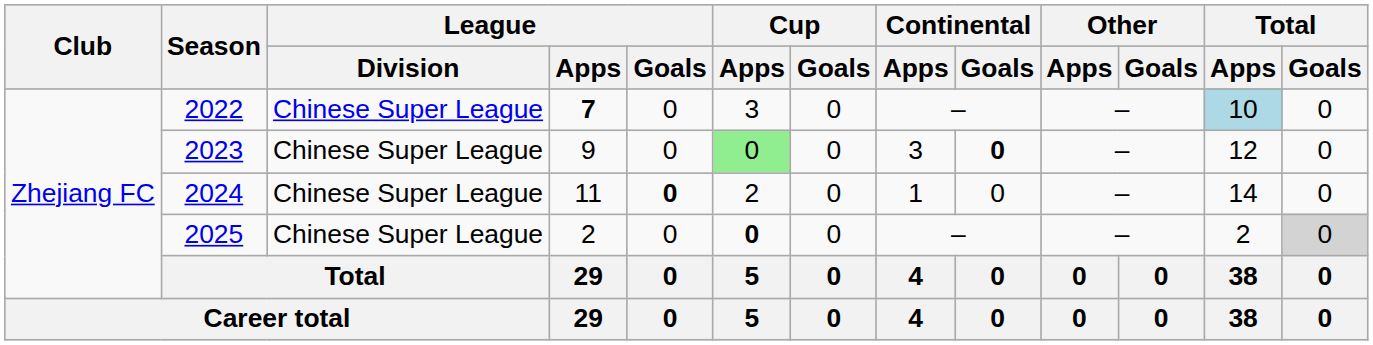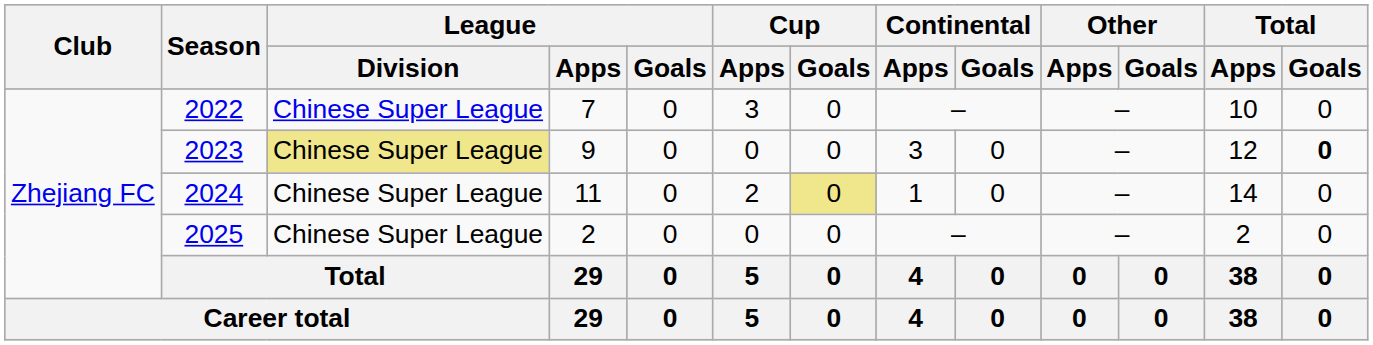(588, 109) bold -> (588, 109) normal
(1243, 109) lightblue background -> (1243, 109) no background
(408, 151) no background -> (408, 151) khaki background
(752, 151) lightgreen background -> (752, 151) no background
(998, 151) bold -> (998, 151) normal
(1325, 151) normal -> (1325, 151) bold
(670, 192) bold -> (670, 192) normal
(834, 192) no background -> (834, 192) khaki background
(752, 234) bold -> (752, 234) normal
(1325, 234) lightgrey background -> (1325, 234) no background
